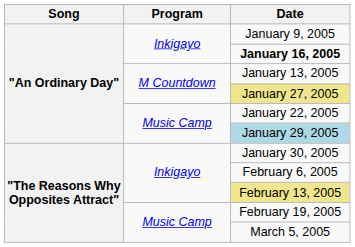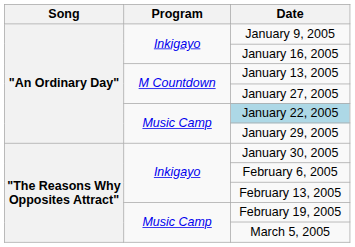(290, 53) bold -> (290, 53) normal
(290, 93) khaki background -> (290, 93) no background
(290, 113) no background -> (290, 113) lightblue background
(290, 133) lightblue background -> (290, 133) no background
(290, 192) khaki background -> (290, 192) no background
